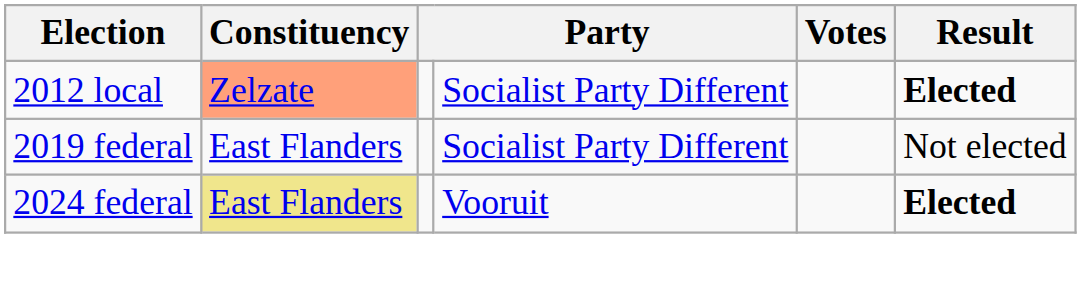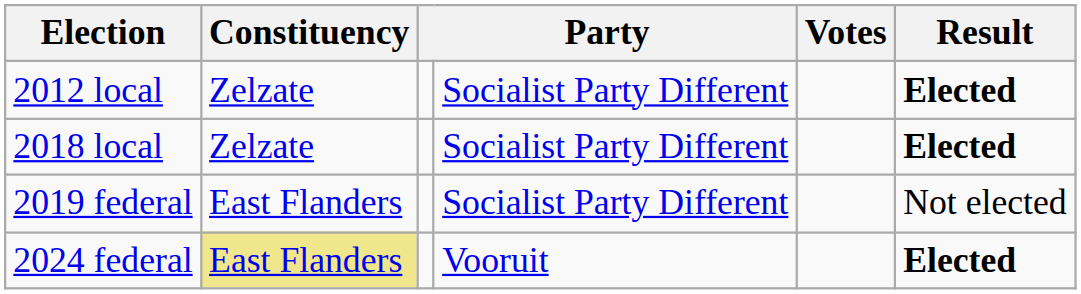(262, 89) lightsalmon background -> (262, 89) no background
+ row: (88, 145)
